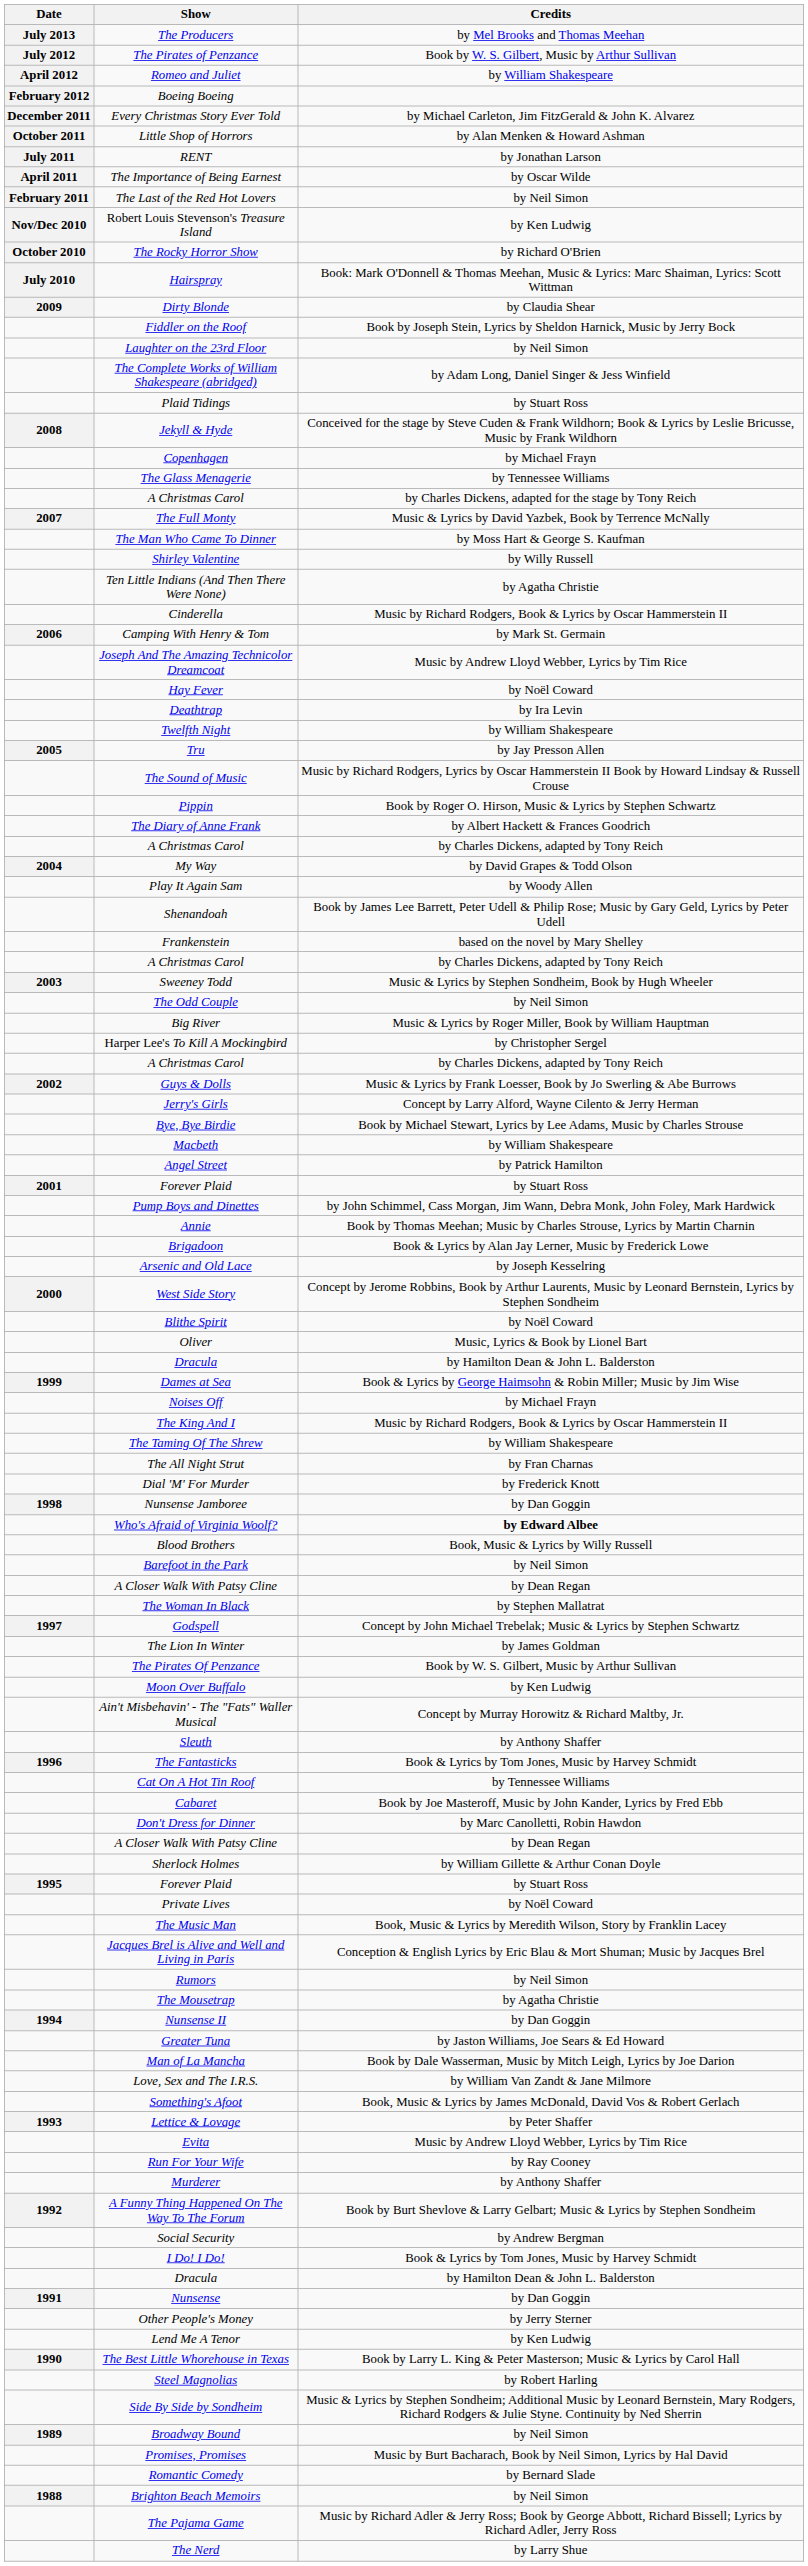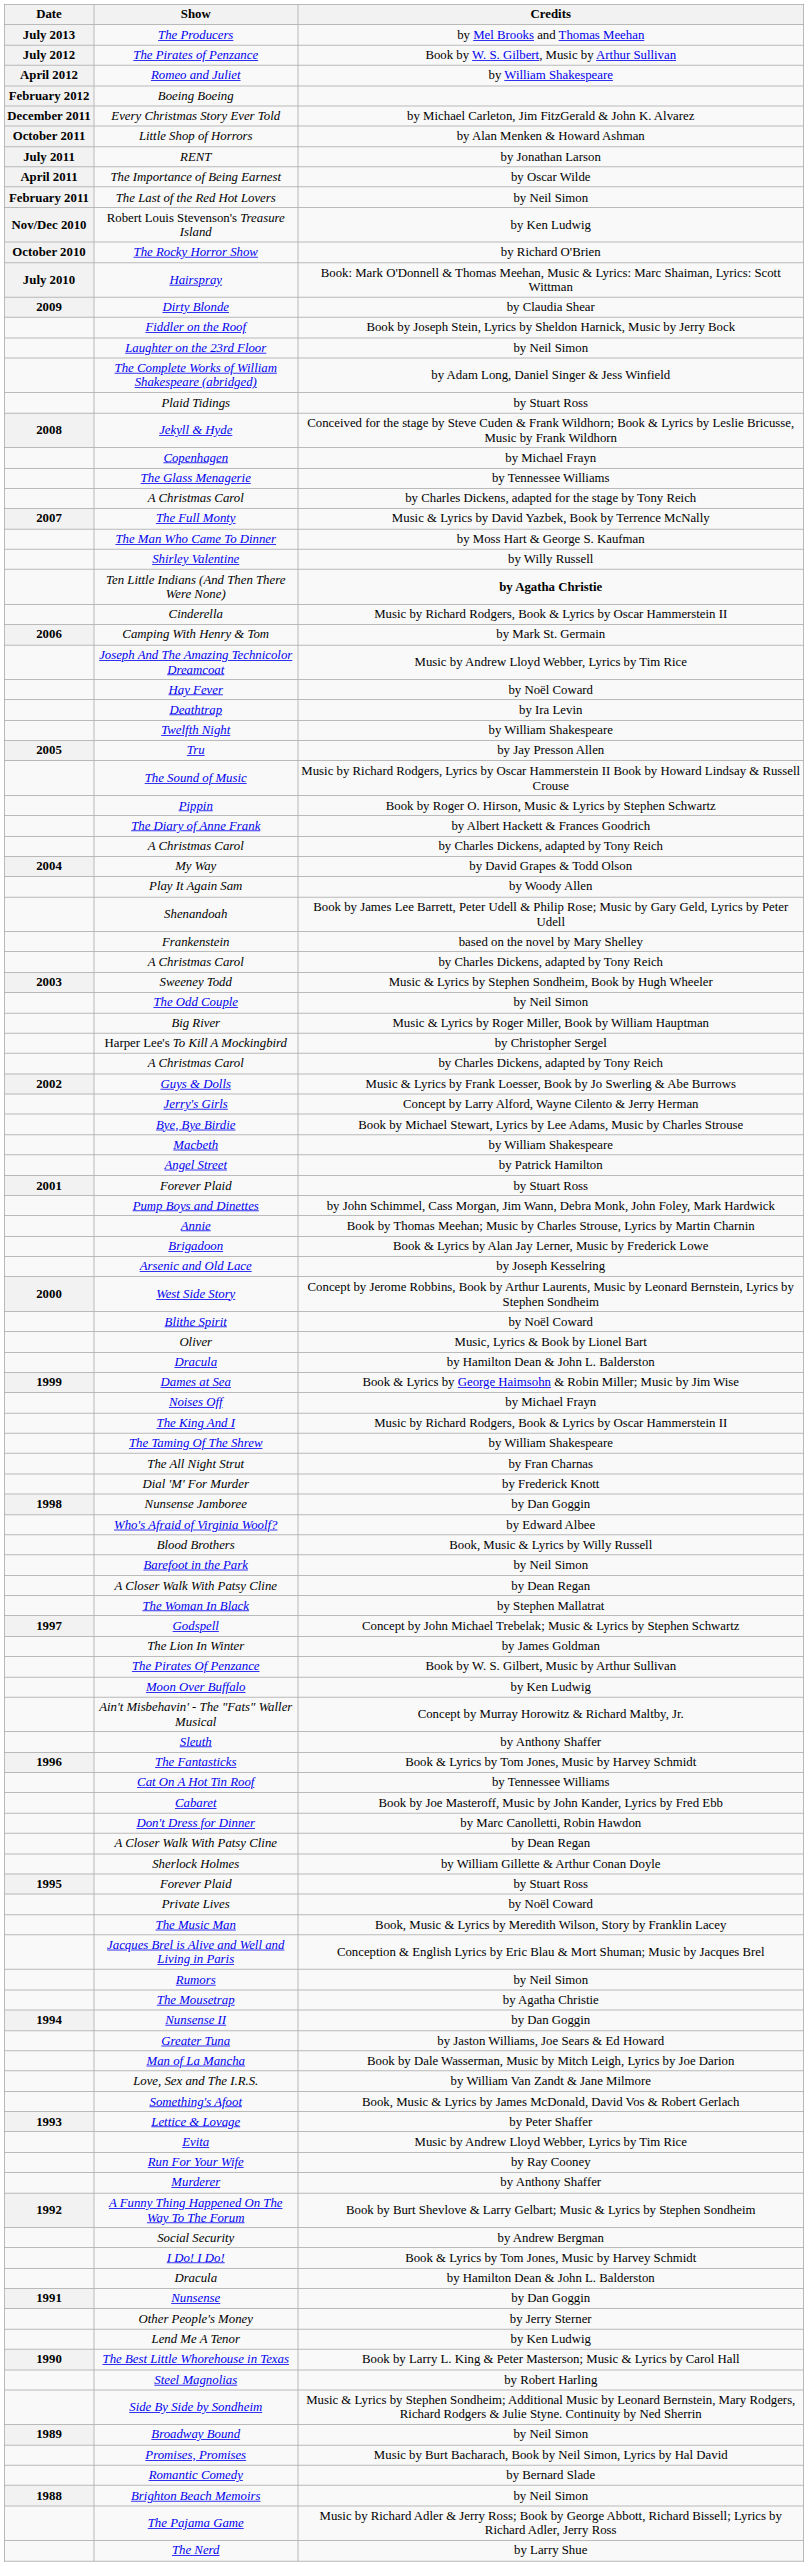(551, 586) normal -> (551, 586) bold
(551, 1524) bold -> (551, 1524) normal
